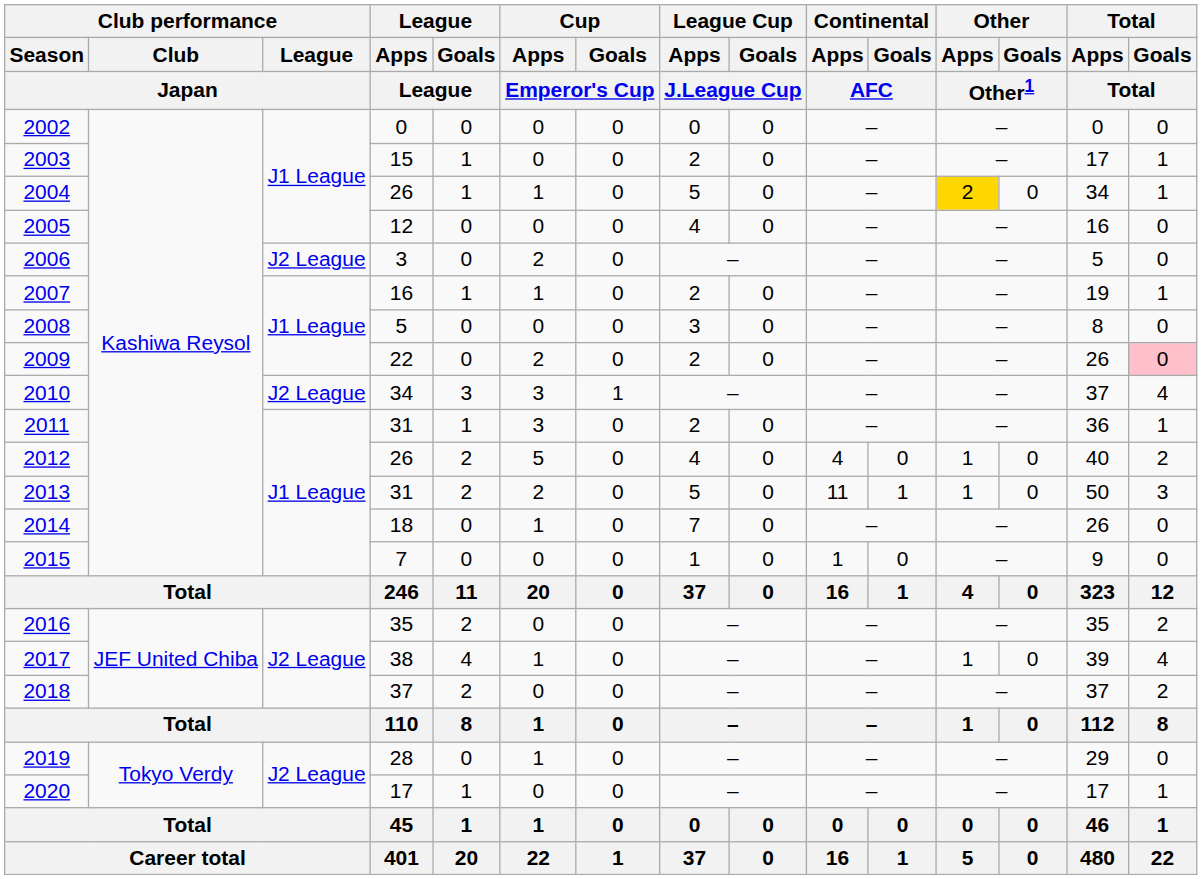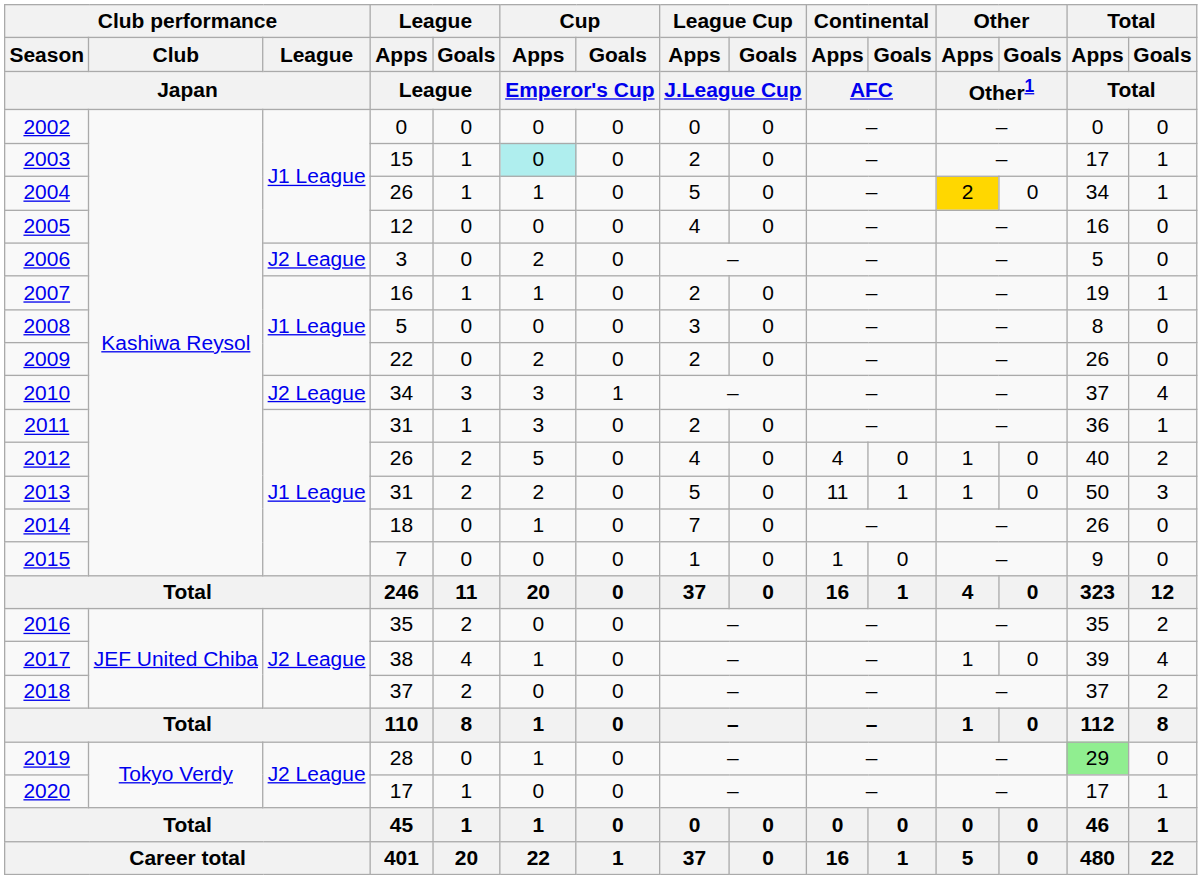(538, 159) no background -> (538, 159) paleturquoise background
(1162, 359) pink background -> (1162, 359) no background
(1097, 758) no background -> (1097, 758) lightgreen background
